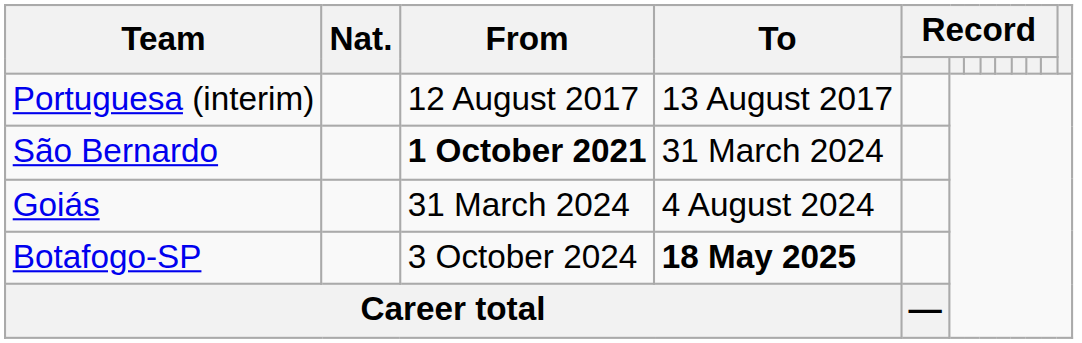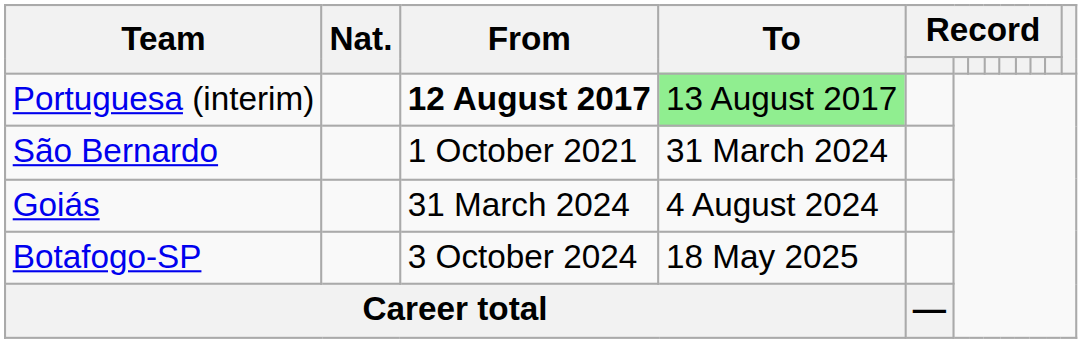(523, 99) normal -> (529, 99) bold
(777, 99) no background -> (782, 99) lightgreen background
(527, 151) bold -> (522, 151) normal
(759, 257) bold -> (762, 257) normal
